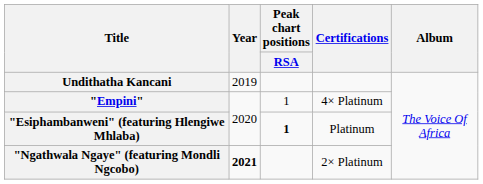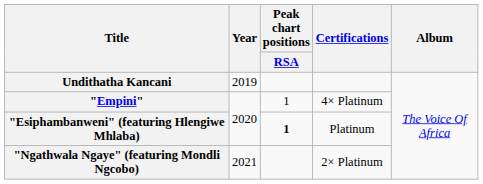(244, 162) bold -> (244, 162) normal
